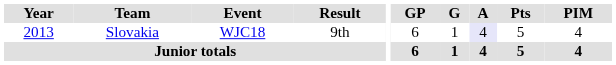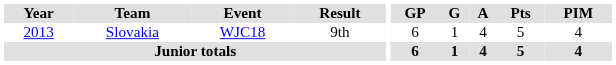(483, 32) lavender background -> (483, 32) no background
